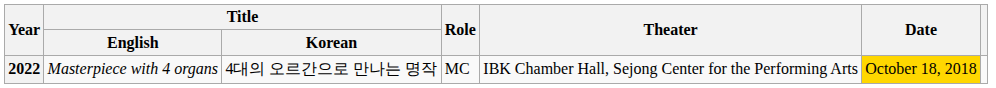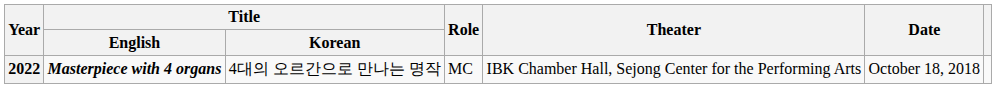(133, 69) normal -> (134, 69) bold
(921, 69) gold background -> (924, 69) no background
